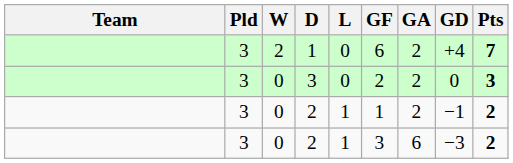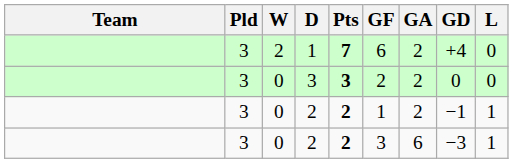columns swapped: (345, 19) <-> (491, 19)
